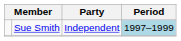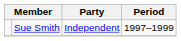(149, 28) lightblue background -> (149, 28) no background
